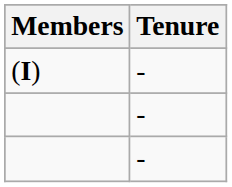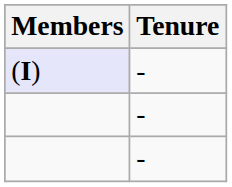(26, 70) no background -> (26, 70) lavender background
